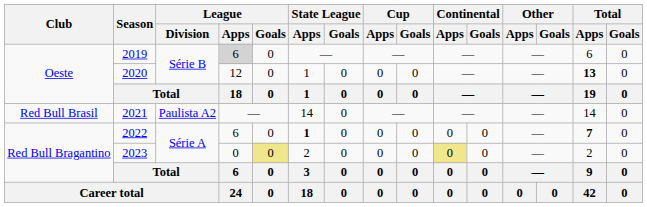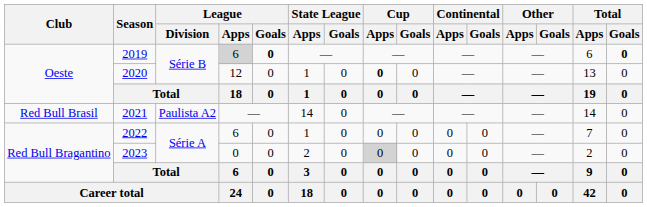(271, 53) normal -> (271, 53) bold
(624, 53) normal -> (624, 53) bold
(380, 73) normal -> (380, 73) bold
(589, 73) bold -> (589, 73) normal
(307, 133) bold -> (307, 133) normal
(589, 133) bold -> (589, 133) normal
(271, 152) khaki background -> (271, 152) no background
(380, 152) no background -> (380, 152) lightgrey background
(450, 152) khaki background -> (450, 152) no background
